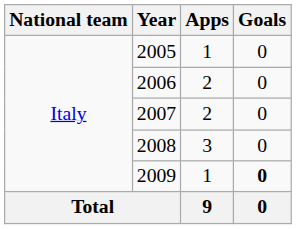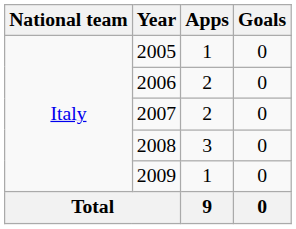(262, 176) bold -> (262, 176) normal
